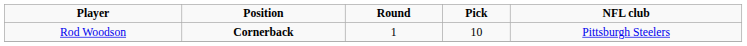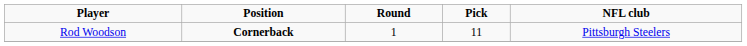(476, 32) 10 -> (476, 32) 11
